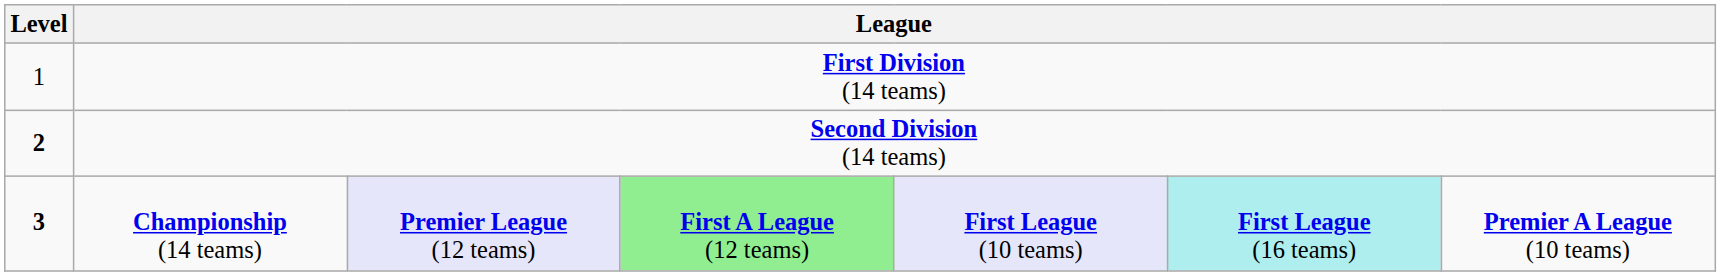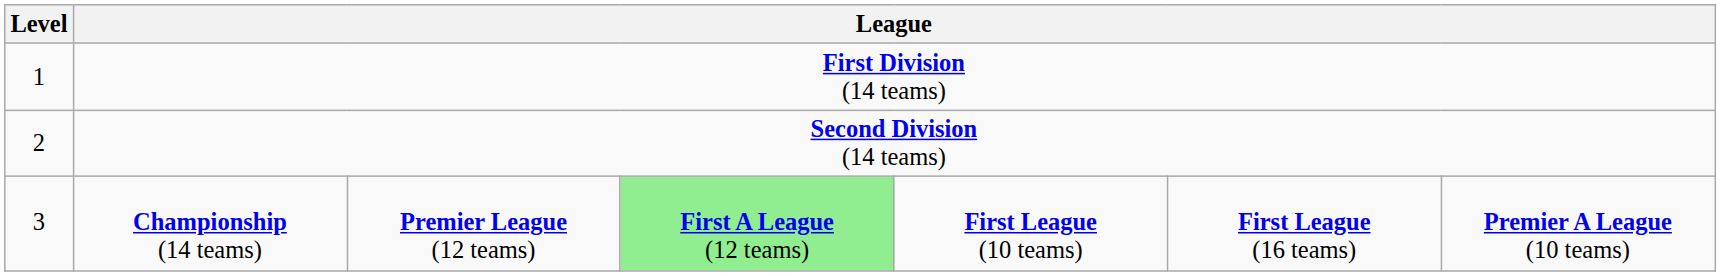(39, 142) bold -> (39, 142) normal
(39, 223) bold -> (39, 223) normal
(484, 236) lavender background -> (484, 236) no background
(1031, 236) lavender background -> (1031, 236) no background
(1304, 236) paleturquoise background -> (1304, 236) no background
